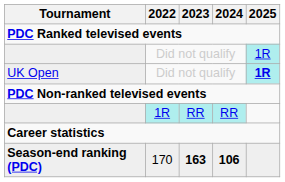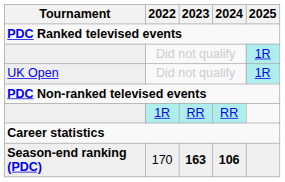(263, 73) bold -> (263, 73) normal
